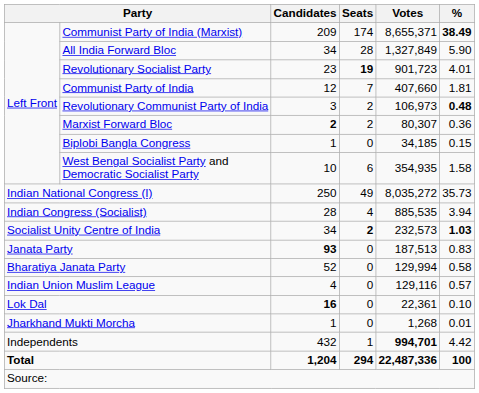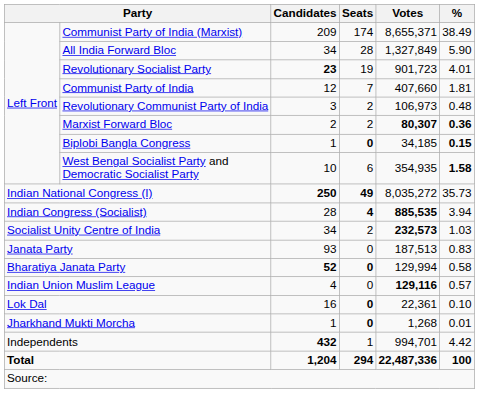(457, 32) bold -> (457, 32) normal
(330, 69) normal -> (330, 69) bold
(367, 69) bold -> (367, 69) normal
(460, 106) bold -> (460, 106) normal
(333, 124) bold -> (333, 124) normal
(419, 124) normal -> (419, 124) bold
(460, 124) normal -> (460, 124) bold
(370, 143) normal -> (370, 143) bold
(460, 143) normal -> (460, 143) bold
(460, 168) normal -> (460, 168) bold
(327, 193) normal -> (327, 193) bold
(367, 193) normal -> (367, 193) bold
(370, 212) normal -> (370, 212) bold
(416, 212) normal -> (416, 212) bold
(370, 230) bold -> (370, 230) normal
(416, 230) normal -> (416, 230) bold
(460, 230) bold -> (460, 230) normal
(330, 249) bold -> (330, 249) normal
(330, 267) normal -> (330, 267) bold
(370, 267) normal -> (370, 267) bold
(416, 286) normal -> (416, 286) bold
(330, 304) bold -> (330, 304) normal
(370, 304) normal -> (370, 304) bold
(370, 323) normal -> (370, 323) bold
(327, 341) normal -> (327, 341) bold
(416, 341) bold -> (416, 341) normal
